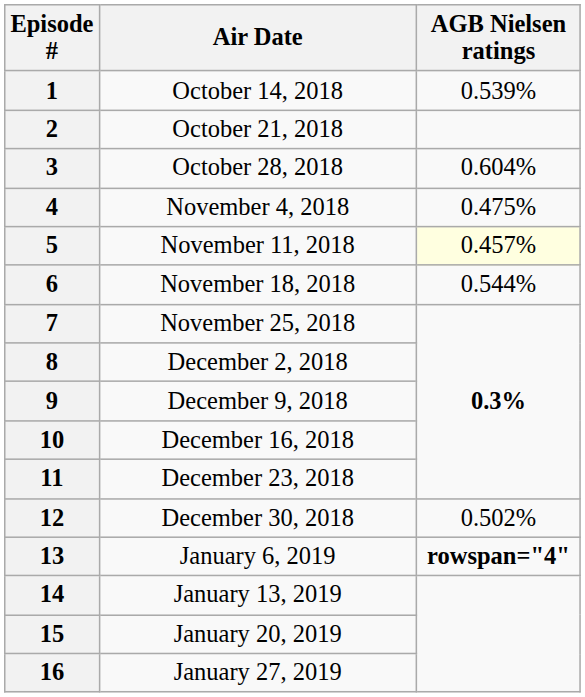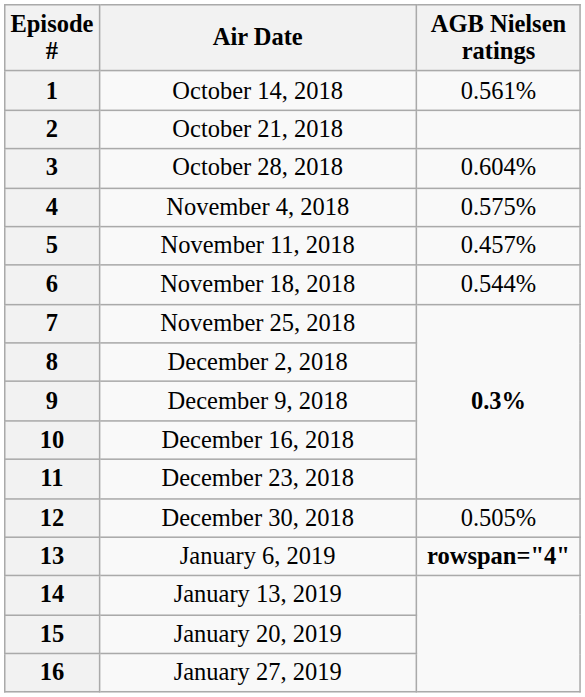(498, 90) 0.539% -> (498, 90) 0.561%
(498, 206) 0.475% -> (498, 206) 0.575%
(498, 245) lightyellow background -> (498, 245) no background
(498, 517) 0.502% -> (498, 517) 0.505%
